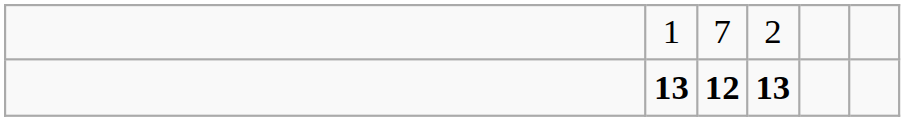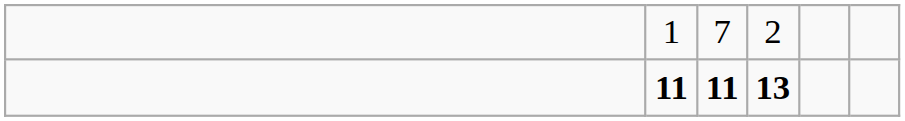(671, 87) 13 -> (671, 87) 11
(722, 87) 12 -> (722, 87) 11
